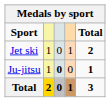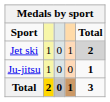(90, 50) no background -> (90, 50) lightgrey background
(59, 69) bold -> (59, 69) normal
